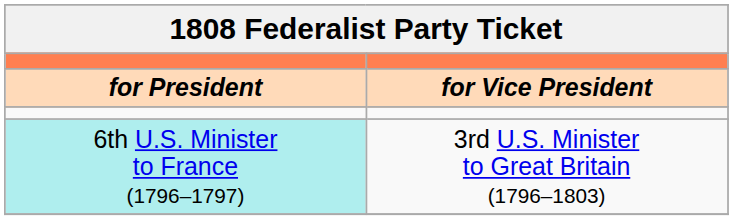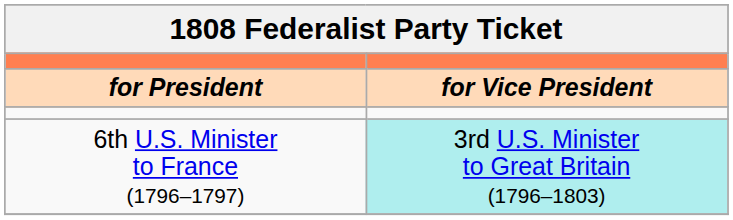(185, 167) paleturquoise background -> (185, 167) no background
(547, 167) no background -> (547, 167) paleturquoise background
